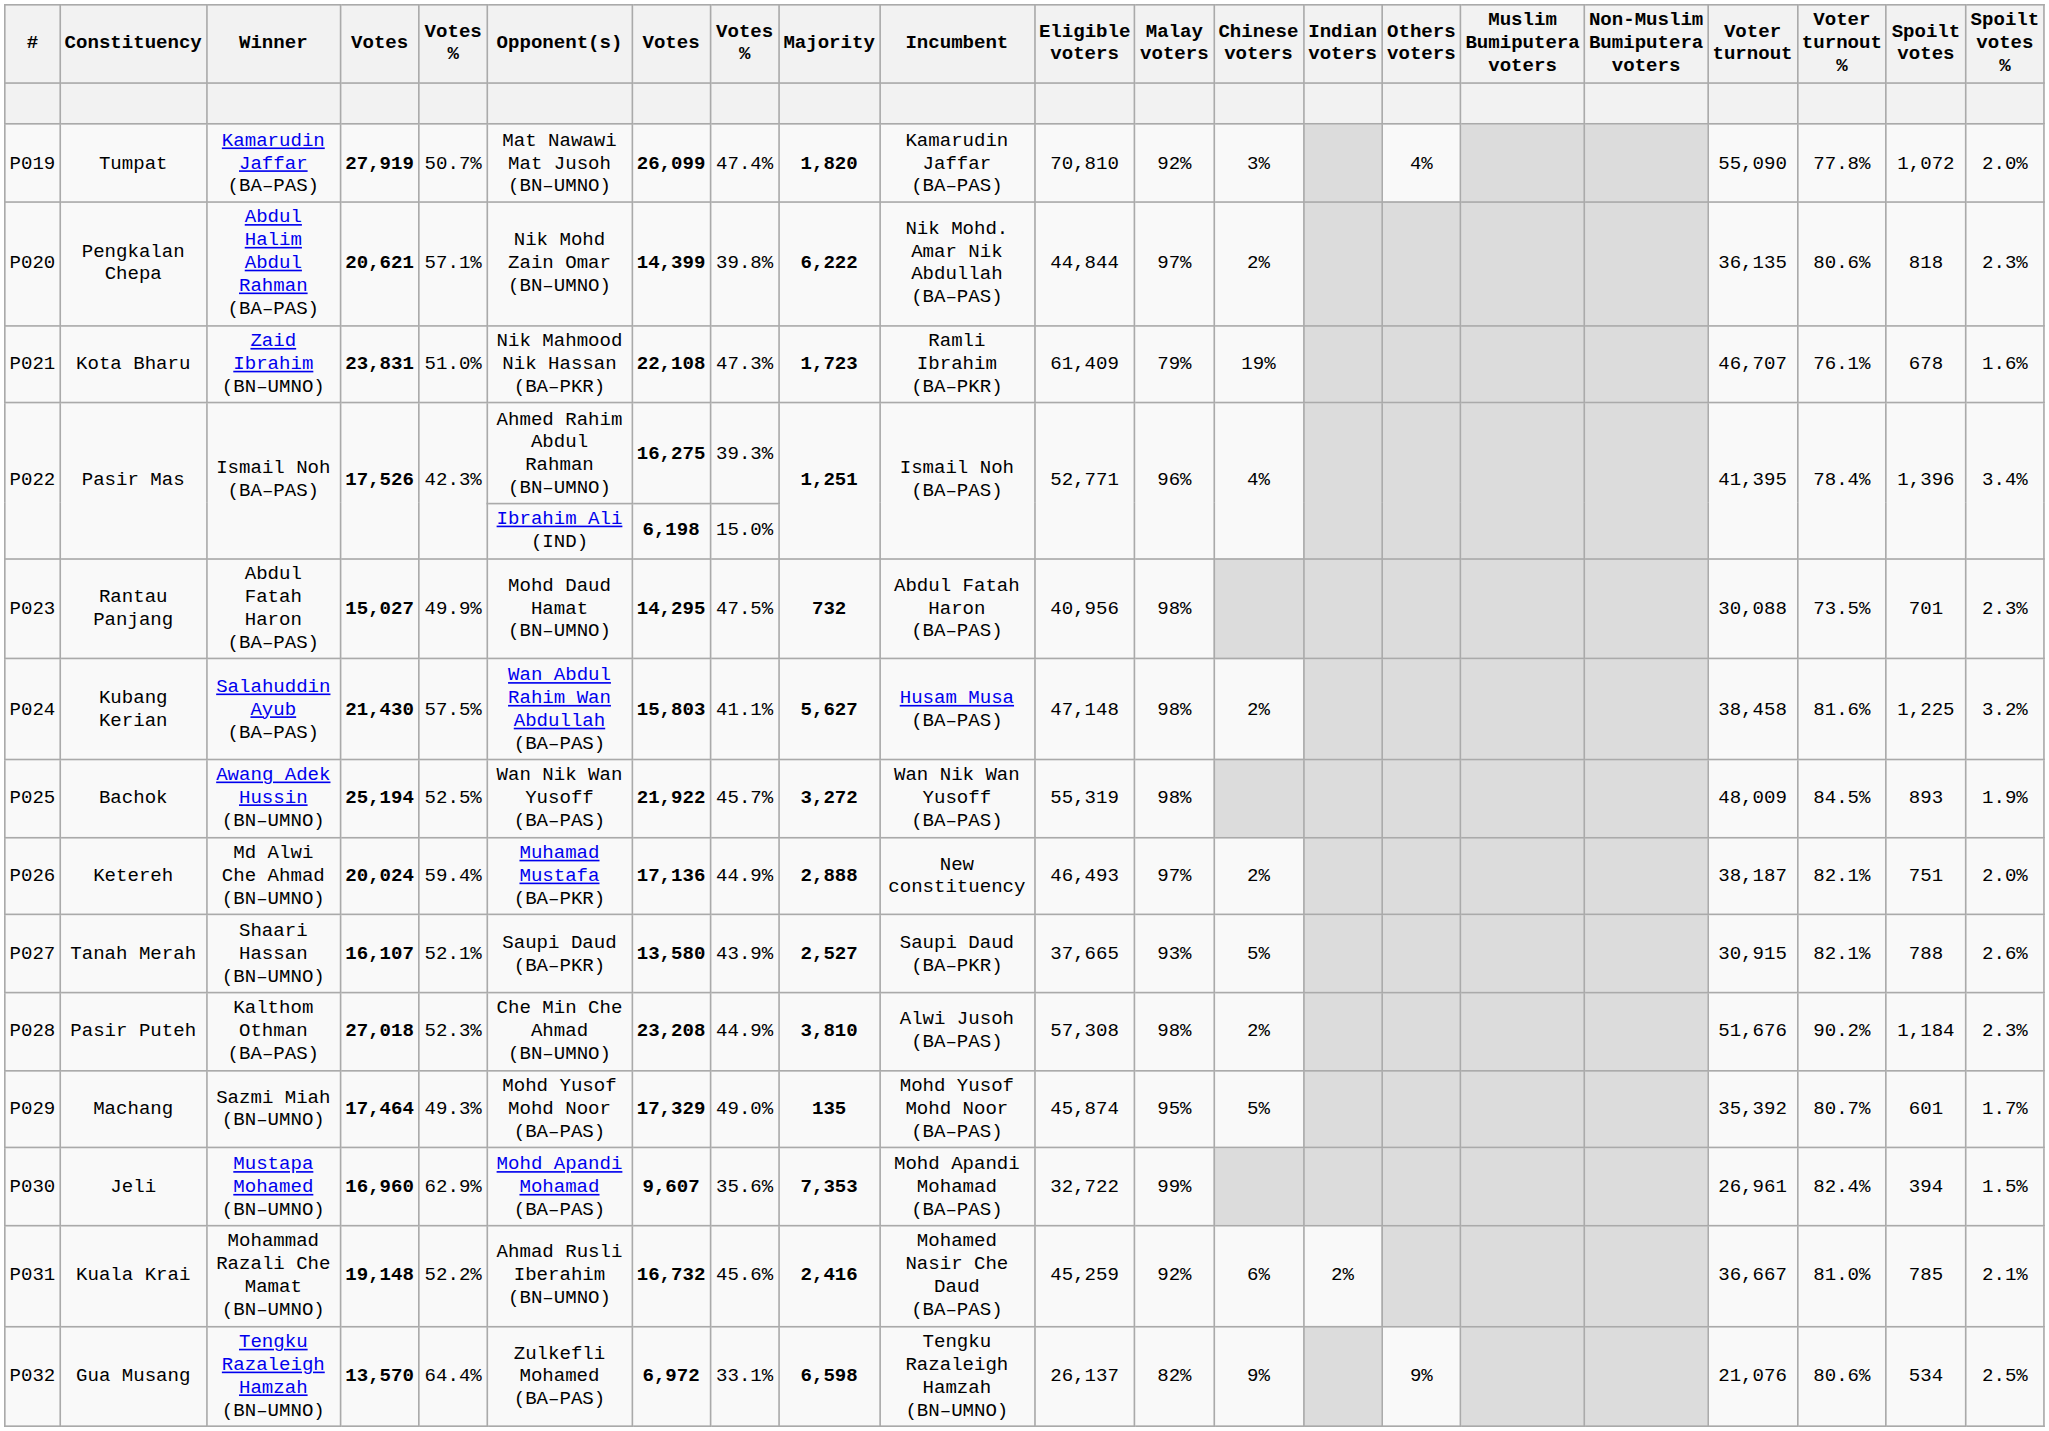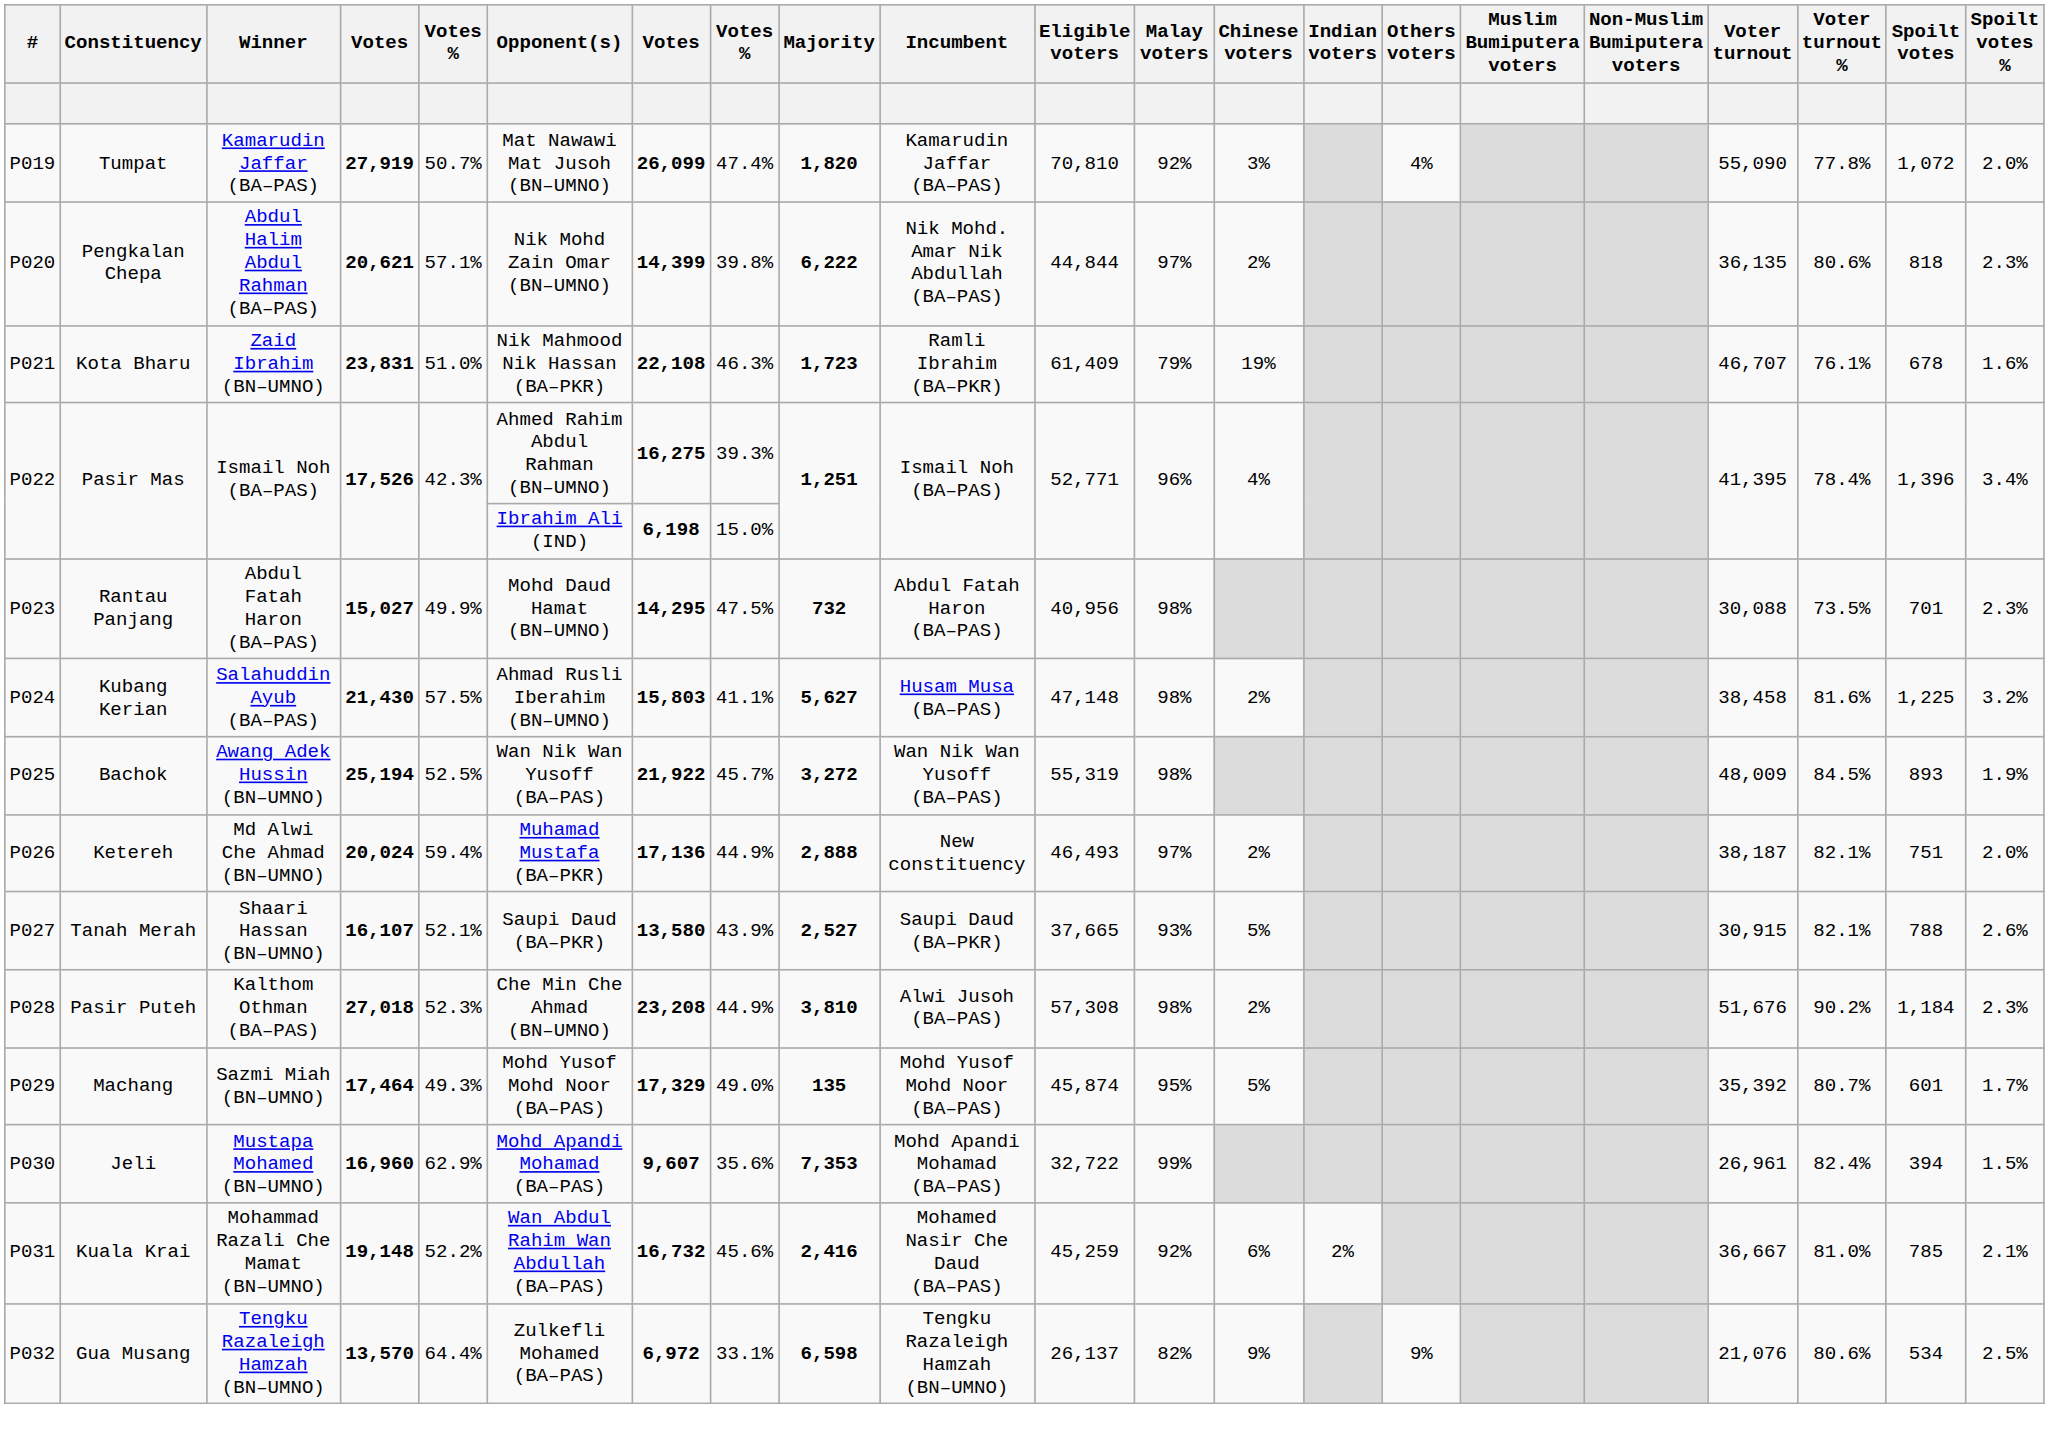(745, 364) 47.3% -> (745, 364) 46.3%
(559, 709) Wan Abdul Rahim Wan Abdullah (BA–PAS) -> (559, 697) Ahmad Rusli Iberahim (BN–UMNO)
(559, 1275) Ahmad Rusli Iberahim (BN–UMNO) -> (559, 1253) Wan Abdul Rahim Wan Abdullah (BA–PAS)
